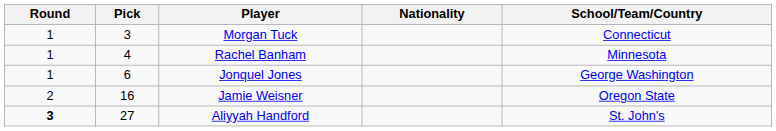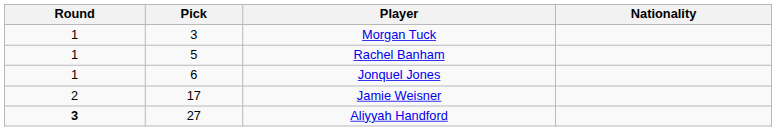- column: (637, 14)
(127, 55) 4 -> (194, 55) 5
(127, 95) 16 -> (194, 95) 17
